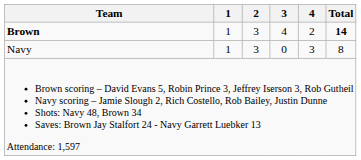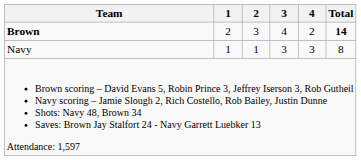(228, 31) 1 -> (228, 31) 2
(256, 49) 3 -> (256, 49) 1
(284, 49) 0 -> (284, 49) 3
